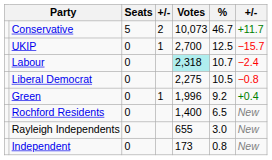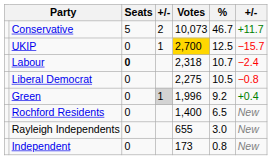(188, 46) no background -> (188, 46) gold background
(127, 63) normal -> (127, 63) bold
(188, 63) paleturquoise background -> (188, 63) no background
(161, 96) no background -> (161, 96) lightgrey background
